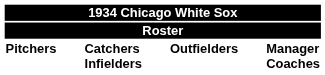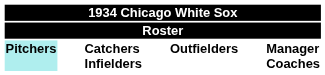(31, 48) no background -> (31, 48) paleturquoise background
